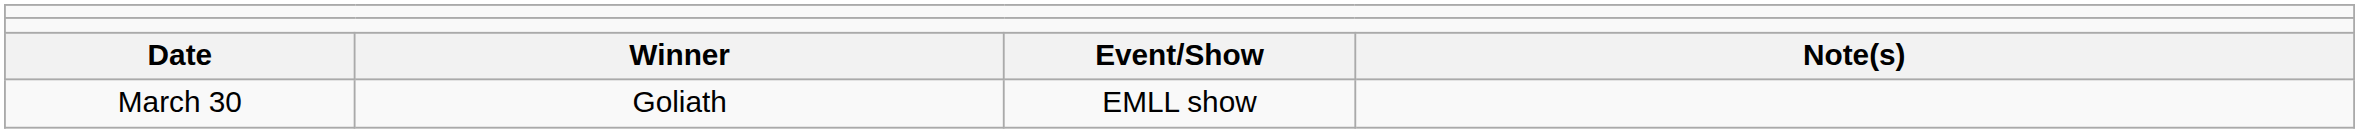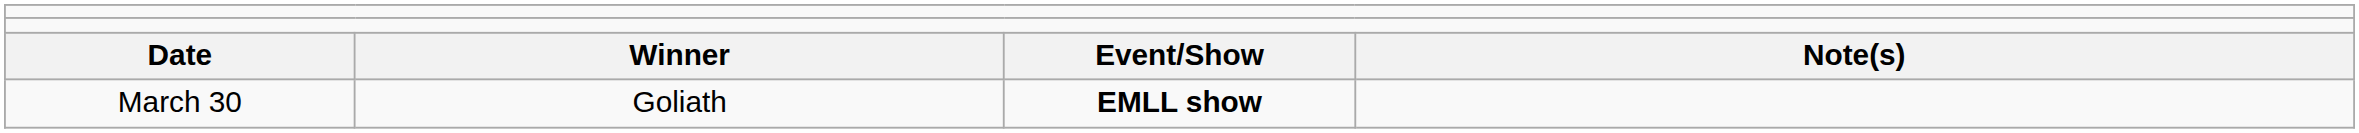(1179, 102) normal -> (1179, 102) bold
